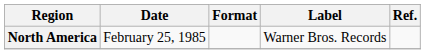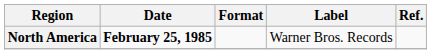(155, 37) normal -> (158, 37) bold
